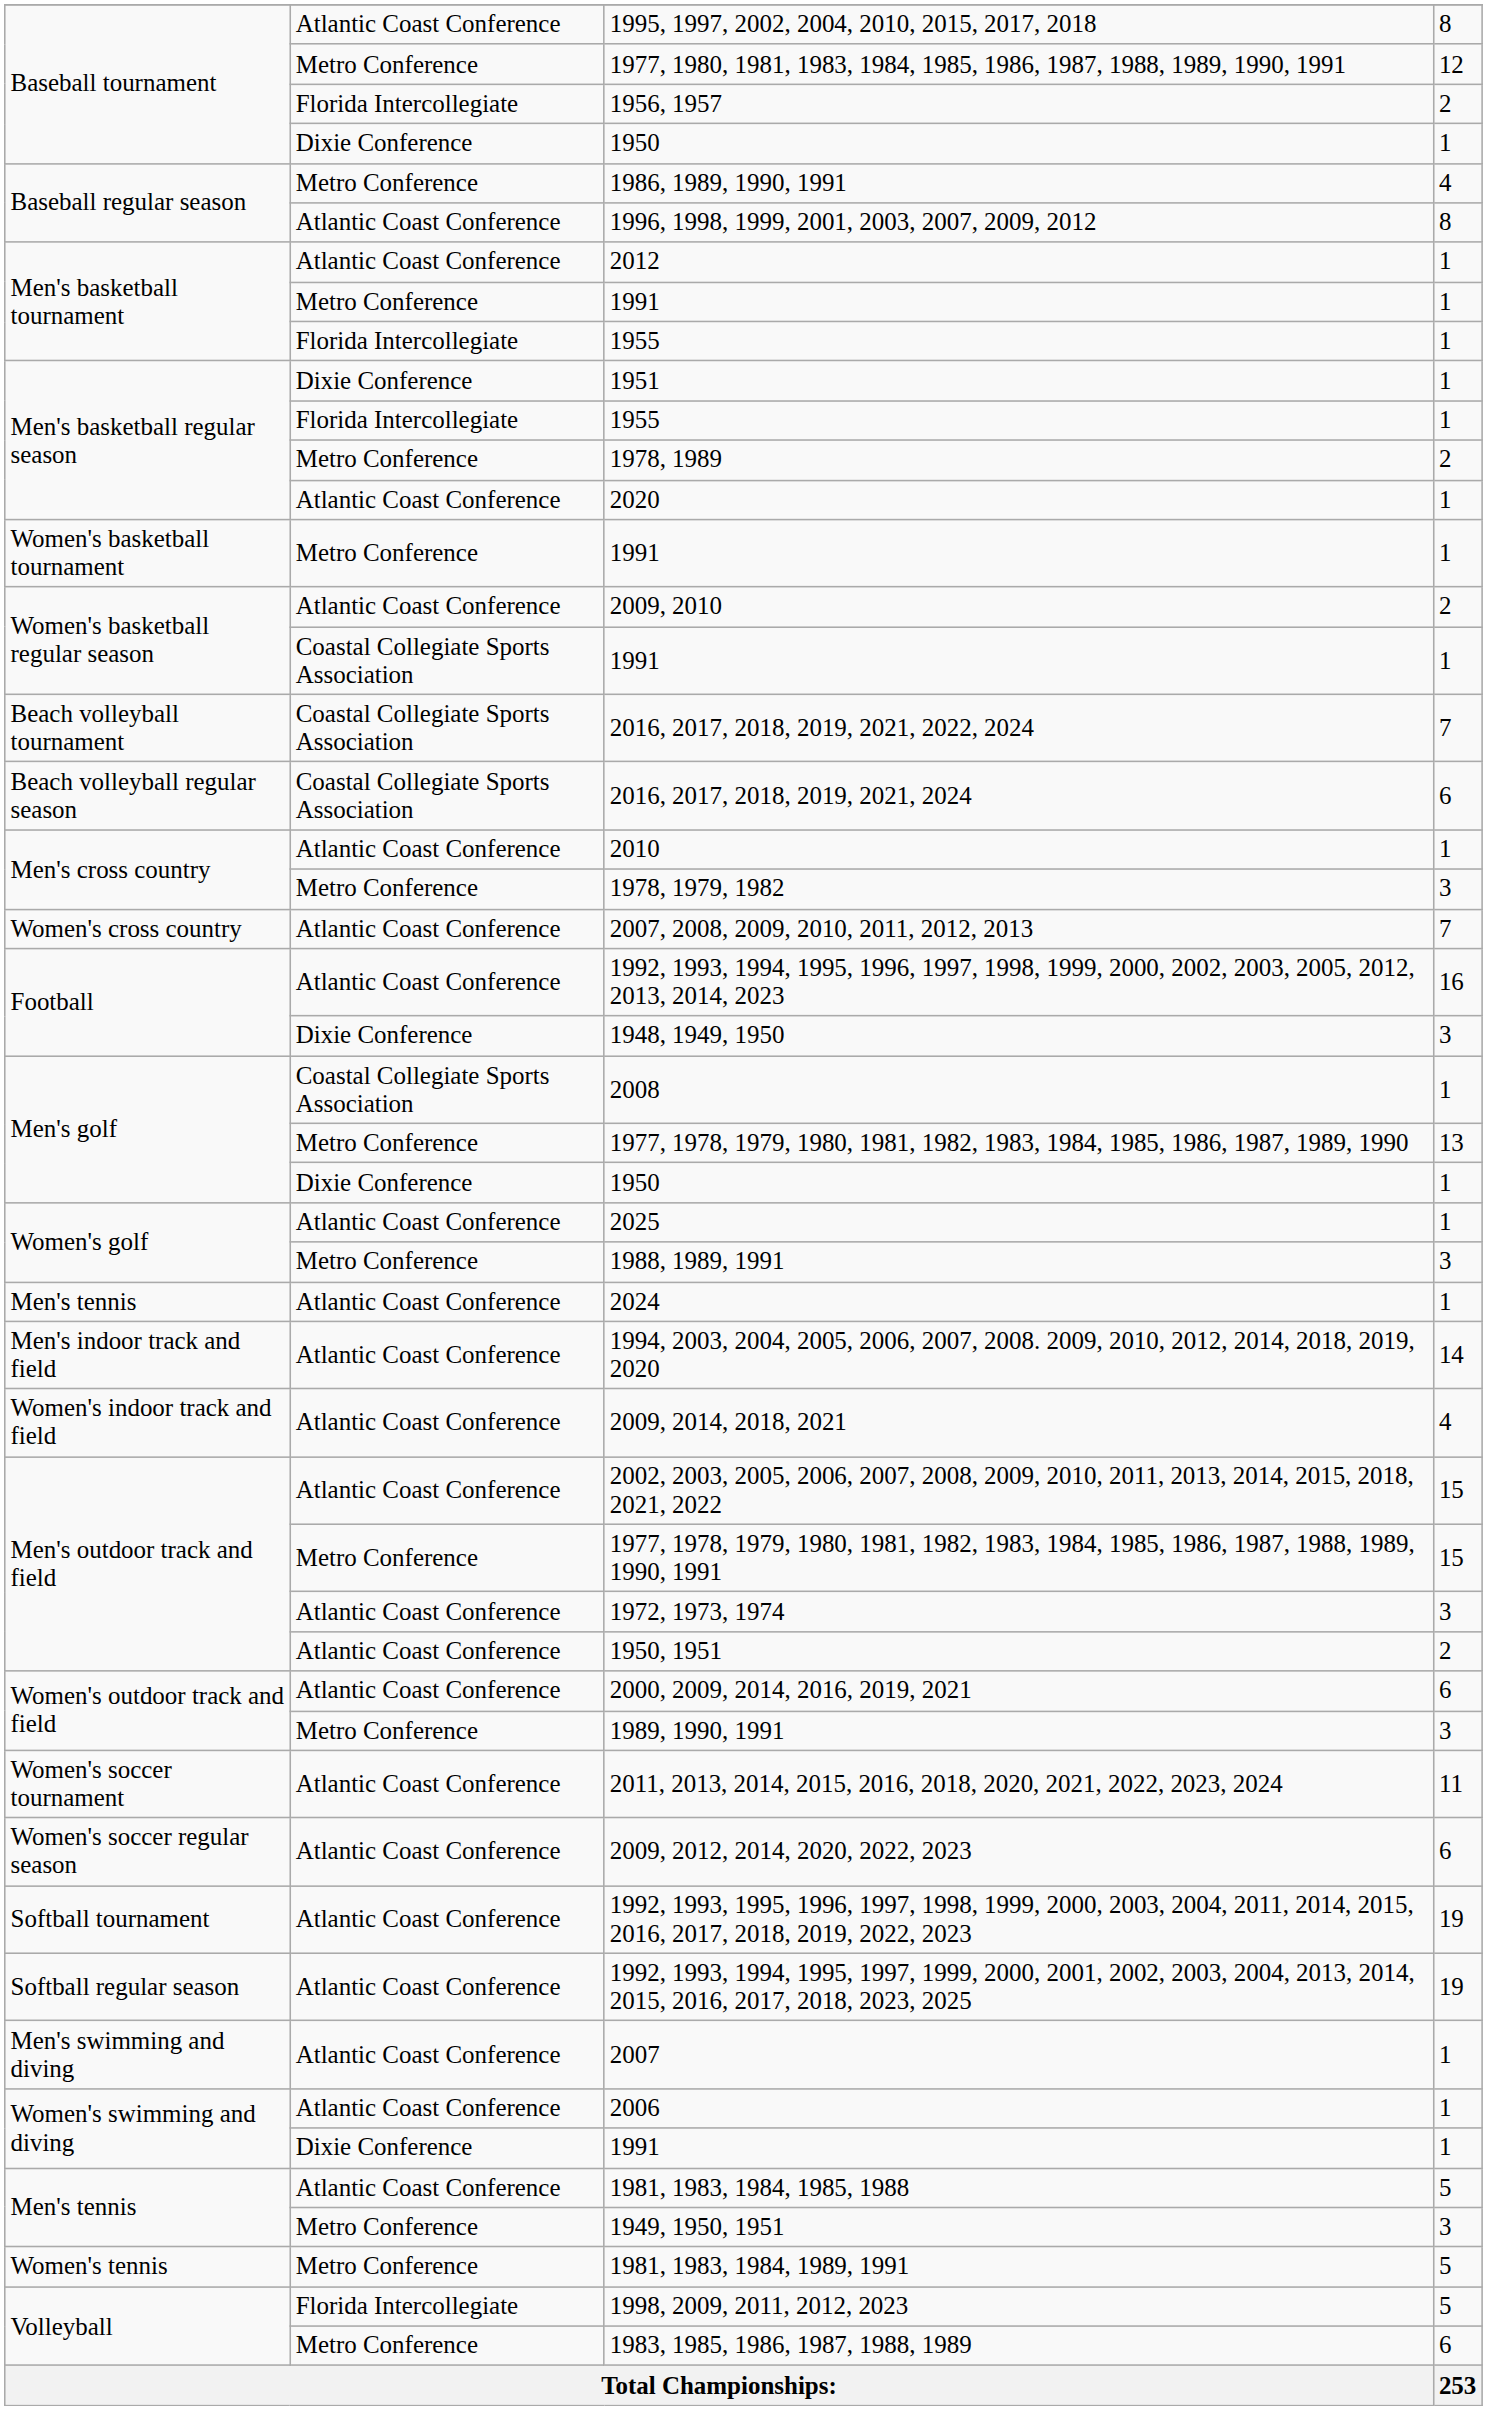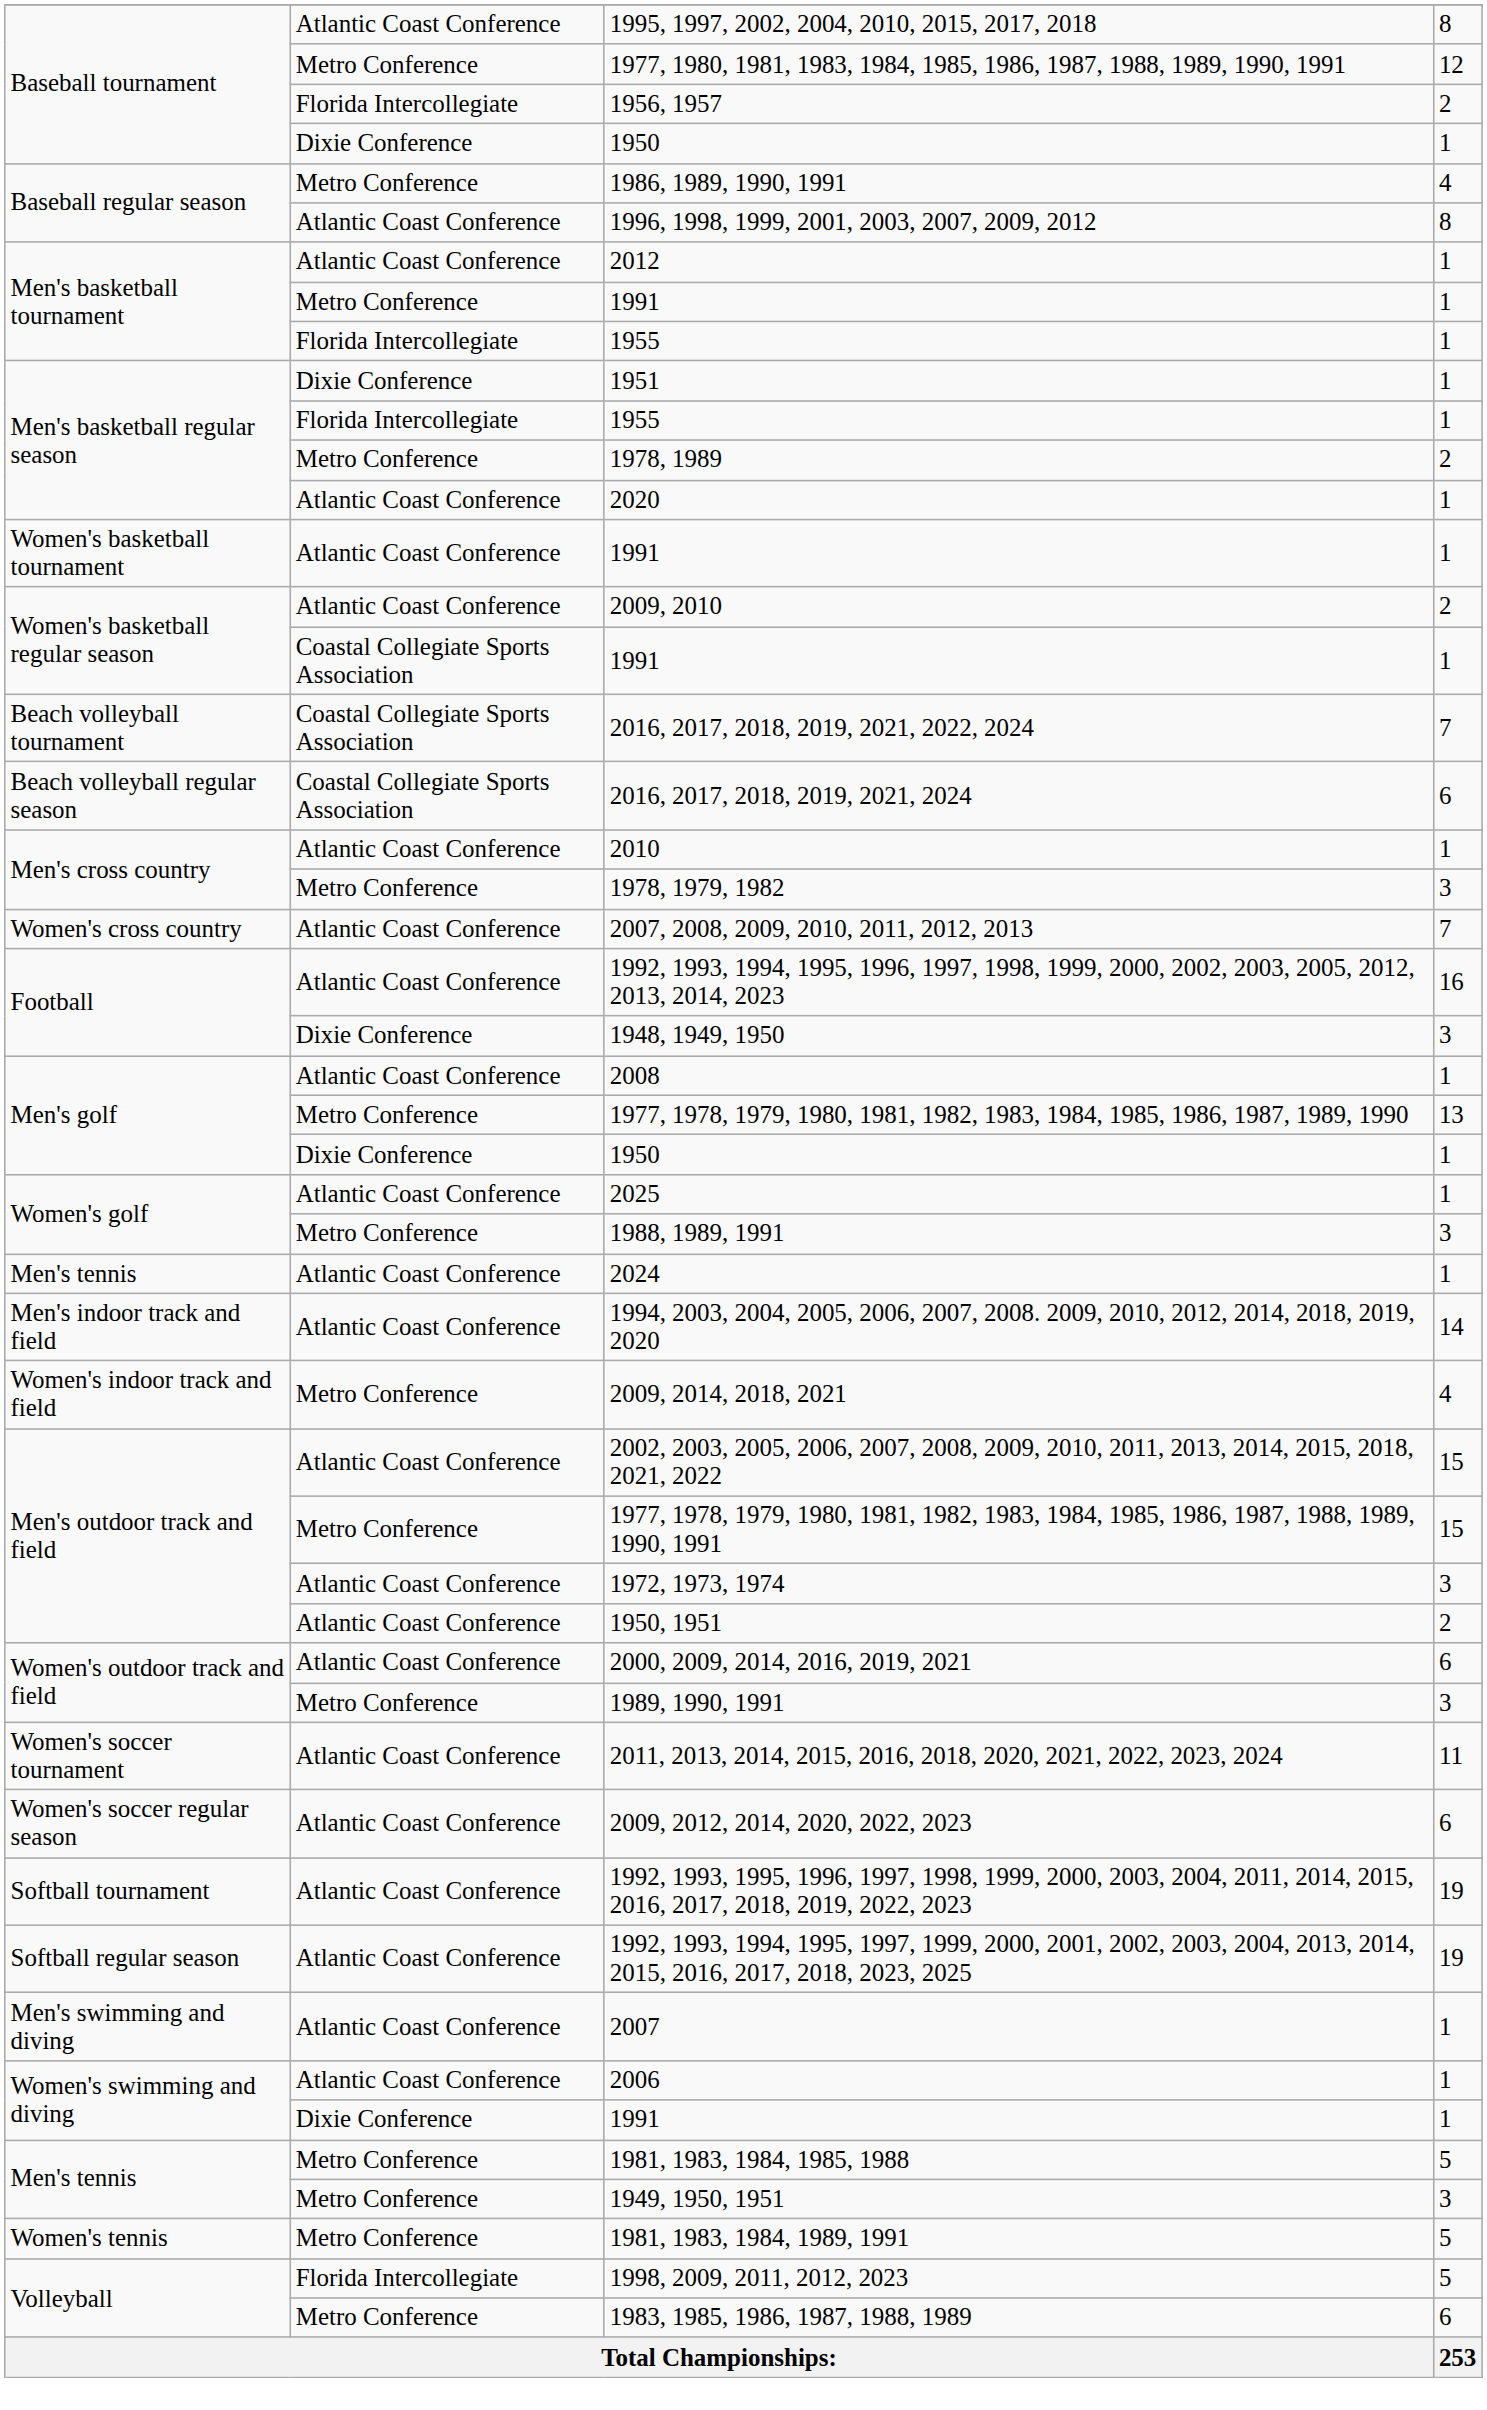(387, 552) Metro Conference -> (428, 552) Atlantic Coast Conference
(423, 1089) Coastal Collegiate Sports Association -> (428, 1075) Atlantic Coast Conference
(428, 1422) Atlantic Coast Conference -> (387, 1394) Metro Conference
(428, 2187) Atlantic Coast Conference -> (387, 2159) Metro Conference
